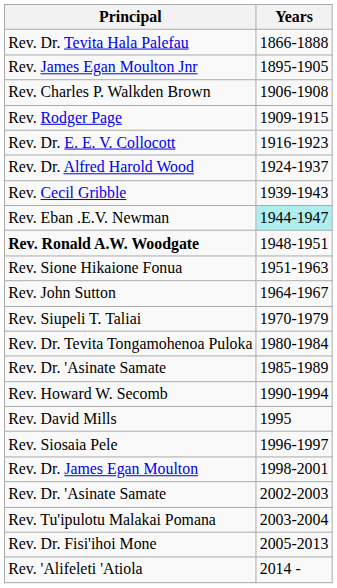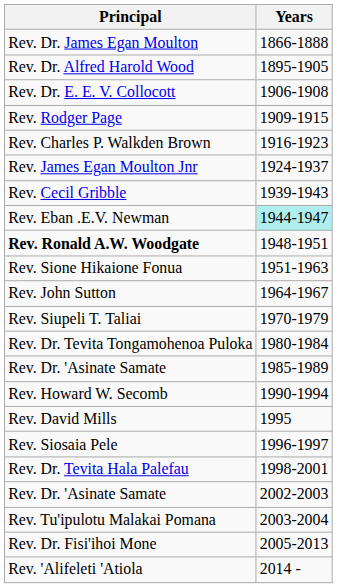(98, 42) Rev. Dr. Tevita Hala Palefau -> (103, 42) Rev. Dr. James Egan Moulton
(103, 67) Rev. James Egan Moulton Jnr -> (101, 67) Rev. Dr. Alfred Harold Wood
(109, 92) Rev. Charles P. Walkden Brown -> (92, 92) Rev. Dr. E. E. V. Collocott
(92, 142) Rev. Dr. E. E. V. Collocott -> (109, 142) Rev. Charles P. Walkden Brown
(101, 167) Rev. Dr. Alfred Harold Wood -> (103, 167) Rev. James Egan Moulton Jnr
(103, 469) Rev. Dr. James Egan Moulton -> (98, 469) Rev. Dr. Tevita Hala Palefau
